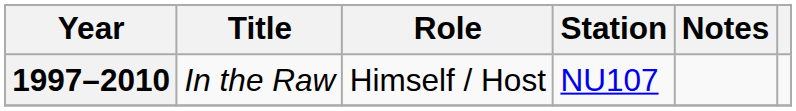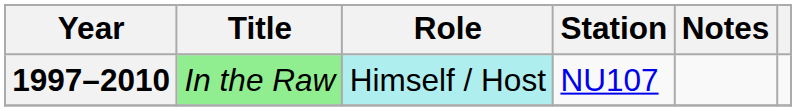(260, 79) no background -> (260, 79) lightgreen background
(448, 79) no background -> (448, 79) paleturquoise background
